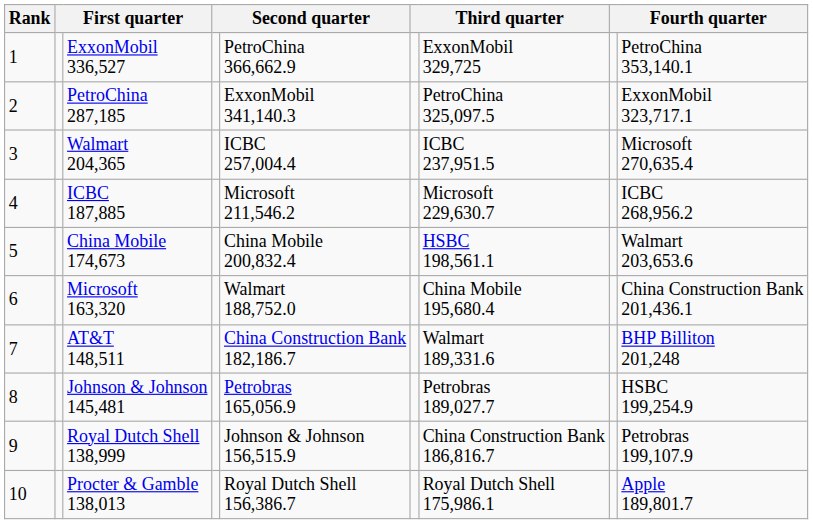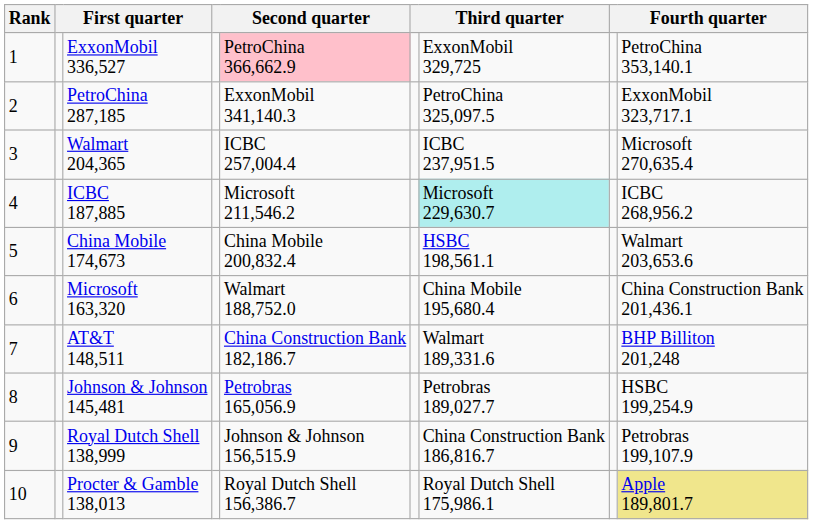(264, 57) no background -> (264, 57) pink background
(459, 202) no background -> (459, 202) paleturquoise background
(657, 494) no background -> (657, 494) khaki background
